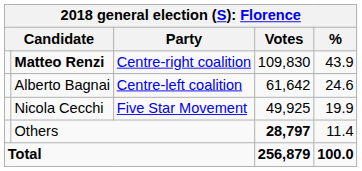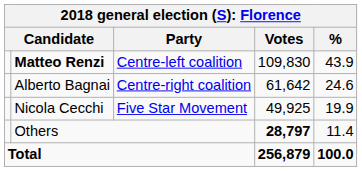(184, 62) Centre-right coalition -> (179, 62) Centre-left coalition
(179, 85) Centre-left coalition -> (184, 85) Centre-right coalition
